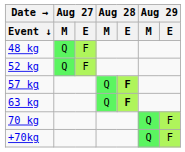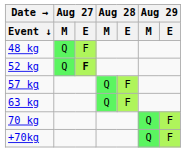(86, 67) normal -> (86, 67) bold
(128, 84) bold -> (128, 84) normal
(128, 102) bold -> (128, 102) normal
